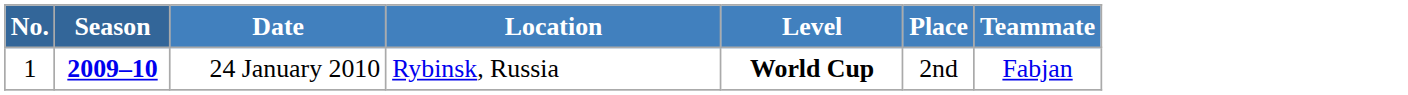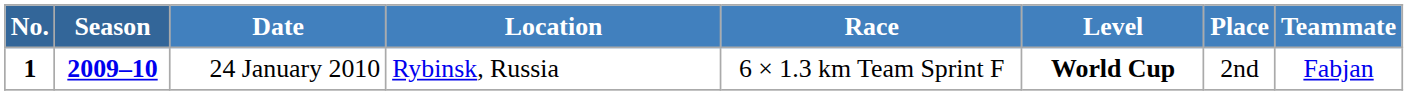+ column: (872, 25)
(30, 68) normal -> (30, 68) bold
